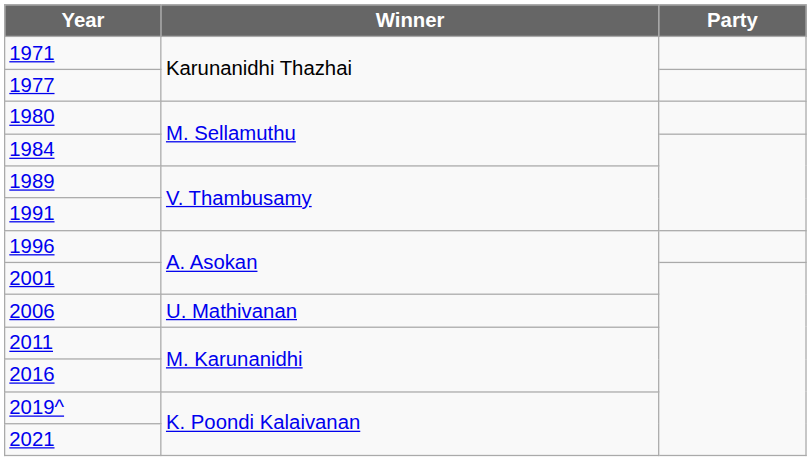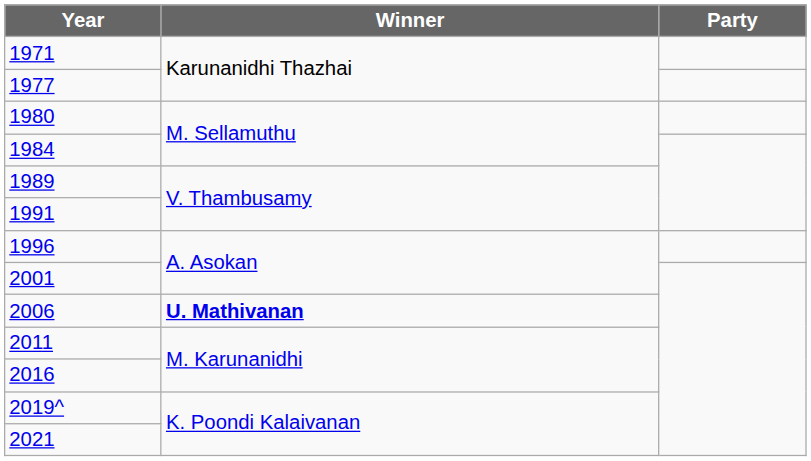(231, 310) normal -> (235, 310) bold
